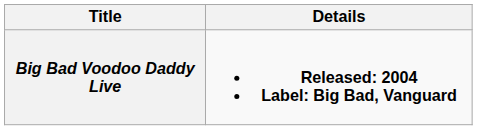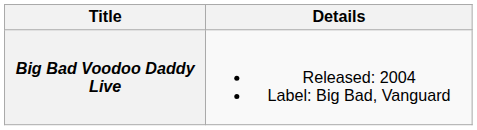(339, 86) bold -> (339, 86) normal
